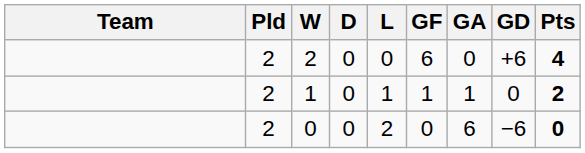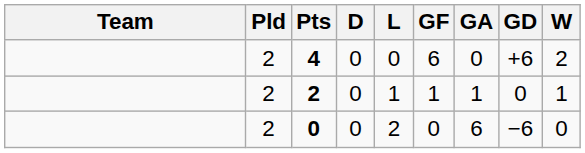columns swapped: (310, 22) <-> (558, 22)
